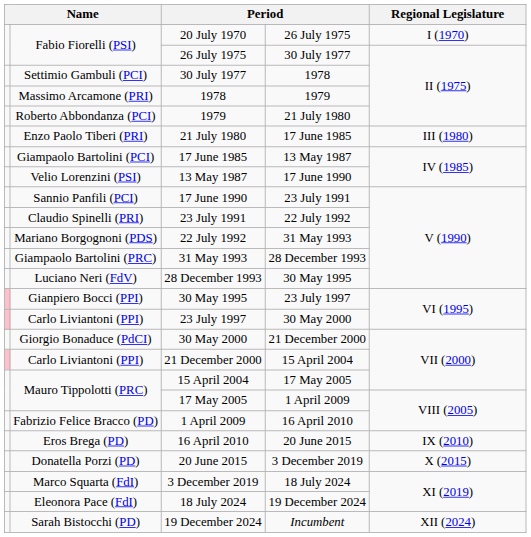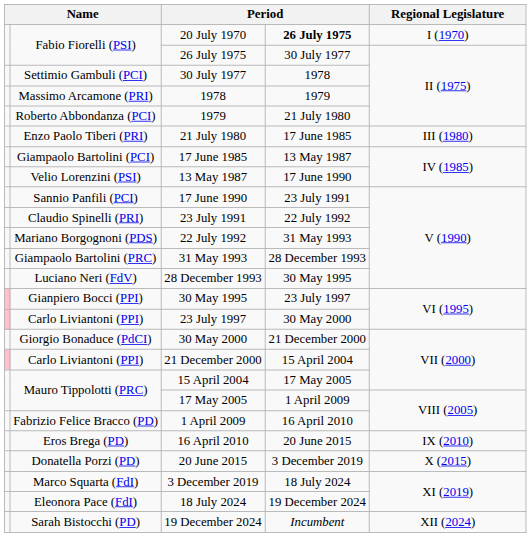(317, 34) normal -> (317, 34) bold
